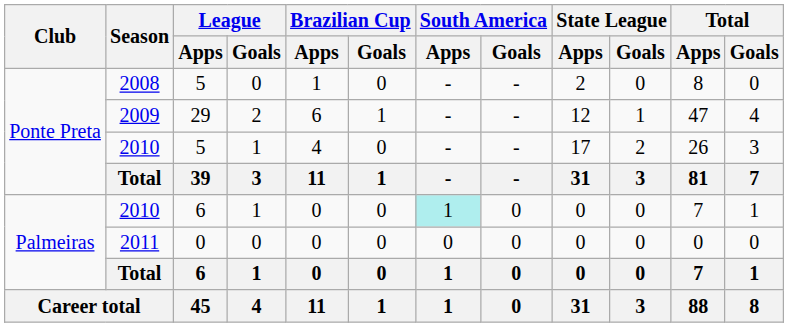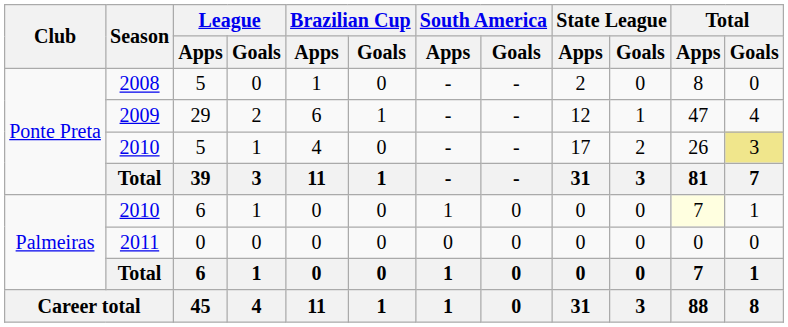(754, 147) no background -> (754, 147) khaki background
(448, 210) paleturquoise background -> (448, 210) no background
(698, 210) no background -> (698, 210) lightyellow background
